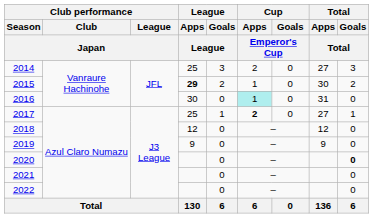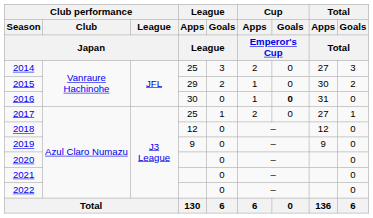(192, 83) bold -> (192, 83) normal
(255, 99) paleturquoise background -> (255, 99) no background
(290, 99) normal -> (290, 99) bold
(255, 114) bold -> (255, 114) normal
(353, 159) bold -> (353, 159) normal
